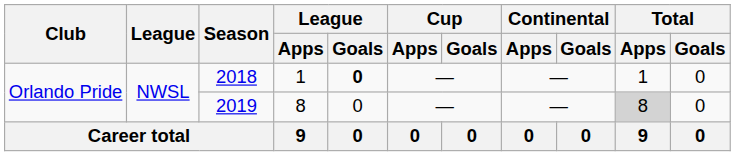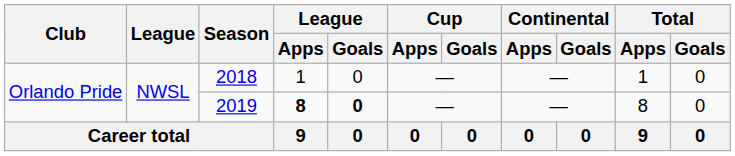(358, 77) bold -> (358, 77) normal
(301, 106) normal -> (301, 106) bold
(358, 106) normal -> (358, 106) bold
(643, 106) lightgrey background -> (643, 106) no background
